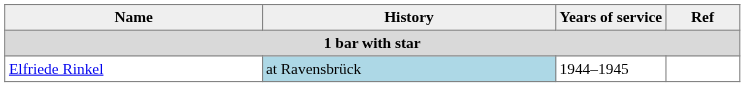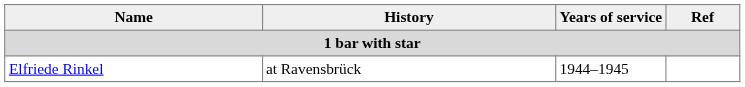(314, 68) lightblue background -> (314, 68) no background
